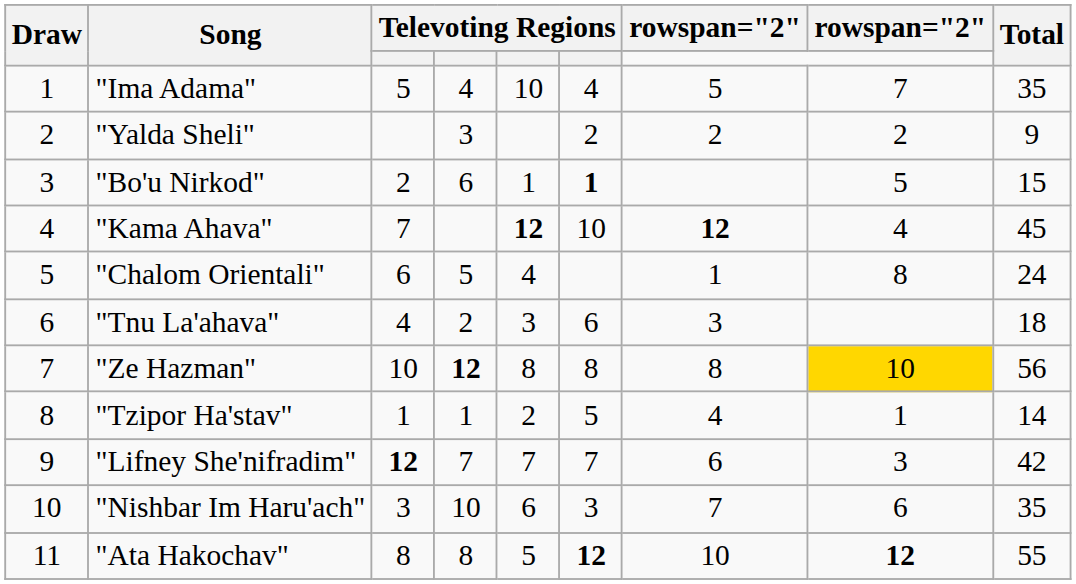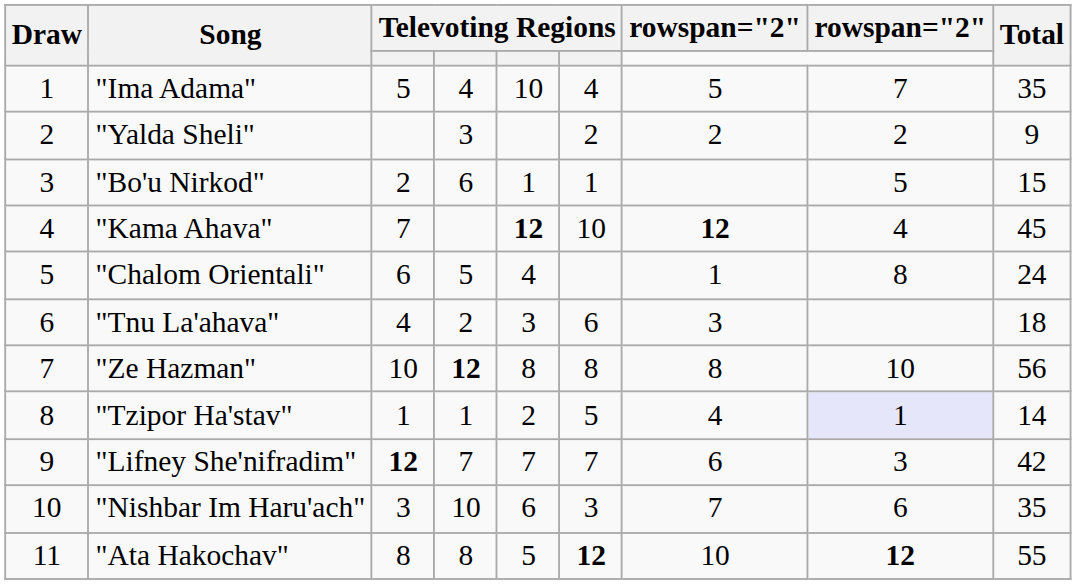(591, 181) bold -> (591, 181) normal
(900, 368) gold background -> (900, 368) no background
(900, 414) no background -> (900, 414) lavender background
